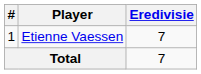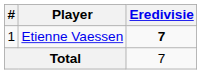(162, 36) normal -> (162, 36) bold
